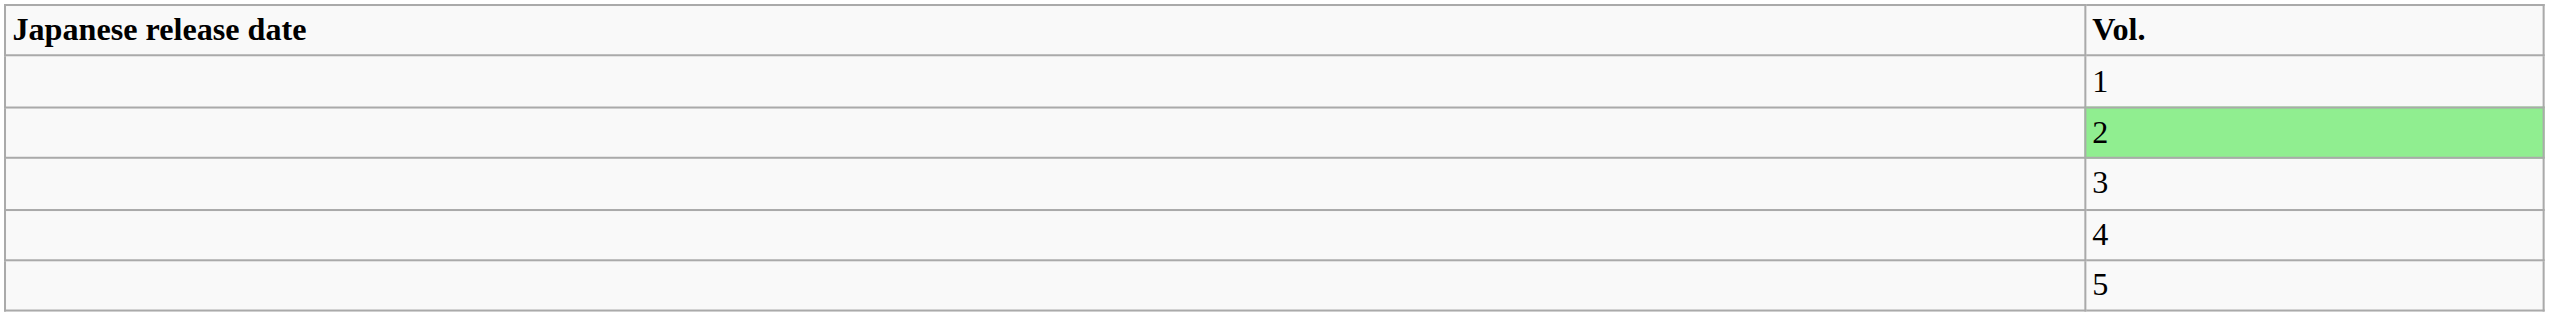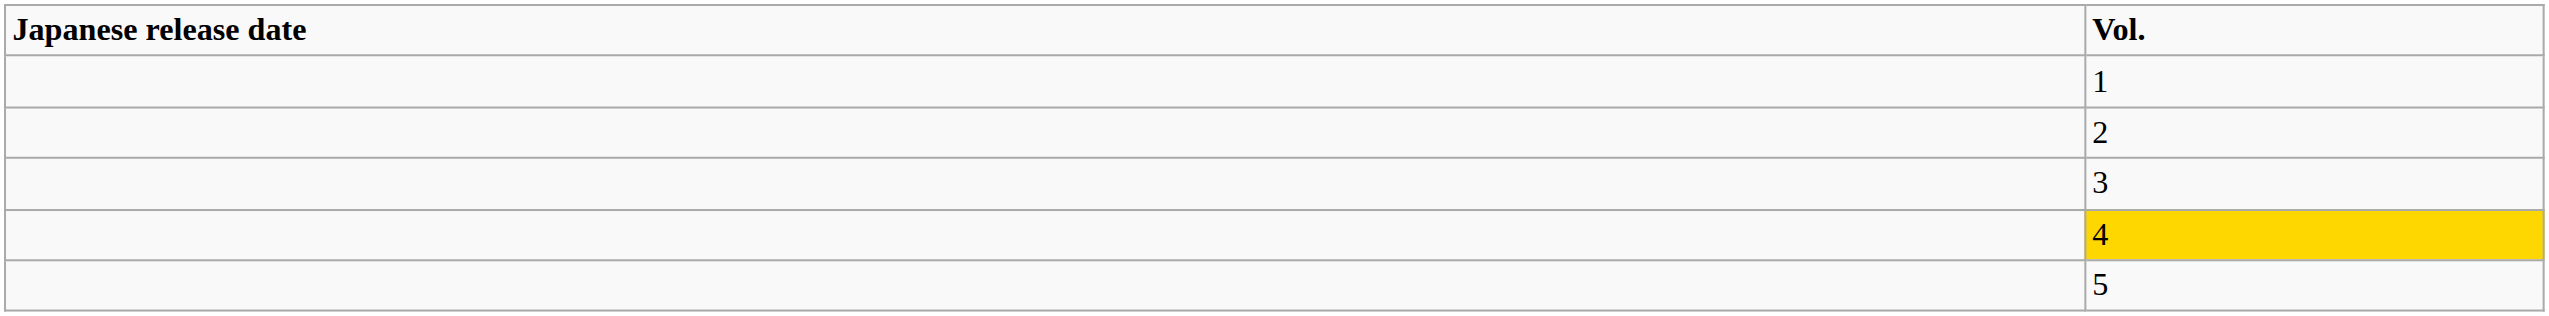(2100, 132) lightgreen background -> (2100, 132) no background
(2100, 234) no background -> (2100, 234) gold background
